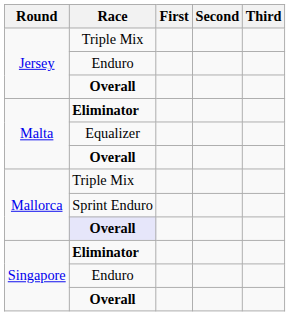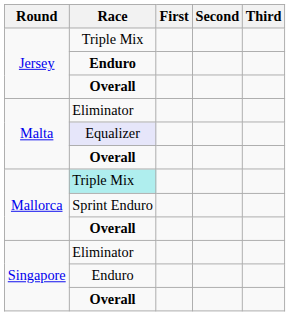(113, 63) normal -> (113, 63) bold
(106, 110) bold -> (103, 110) normal
(113, 134) no background -> (113, 134) lavender background
(103, 181) no background -> (103, 181) paleturquoise background
(113, 228) lavender background -> (113, 228) no background
(106, 252) bold -> (103, 252) normal
